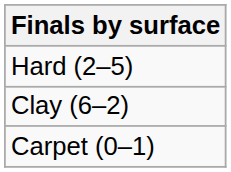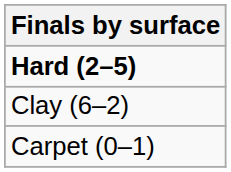(72, 66) normal -> (74, 66) bold
